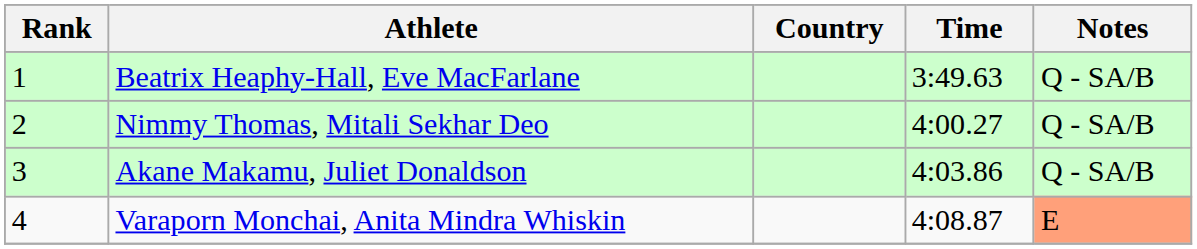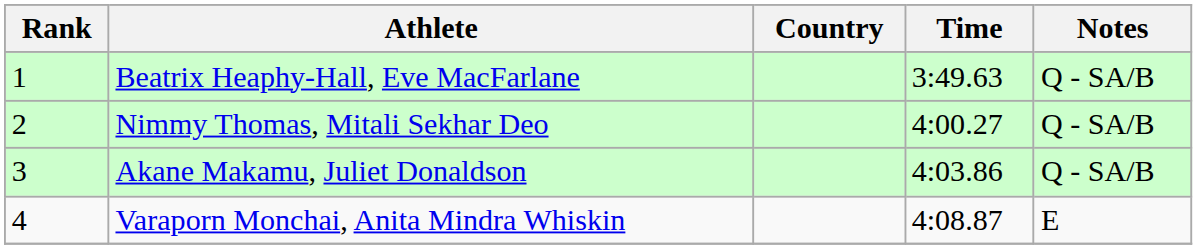(1050, 219) lightsalmon background -> (1050, 219) no background
